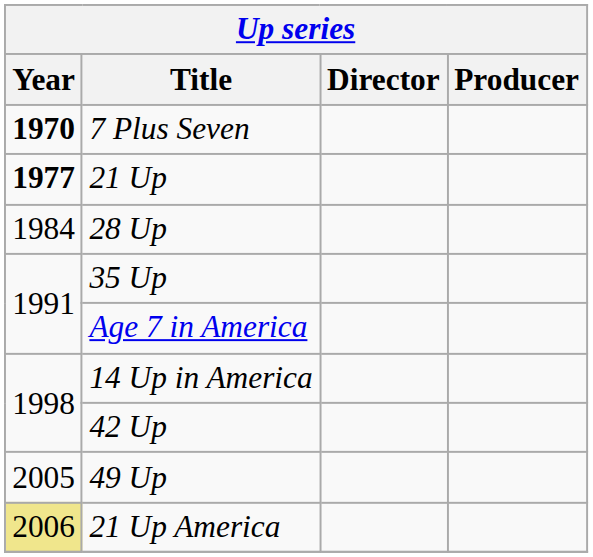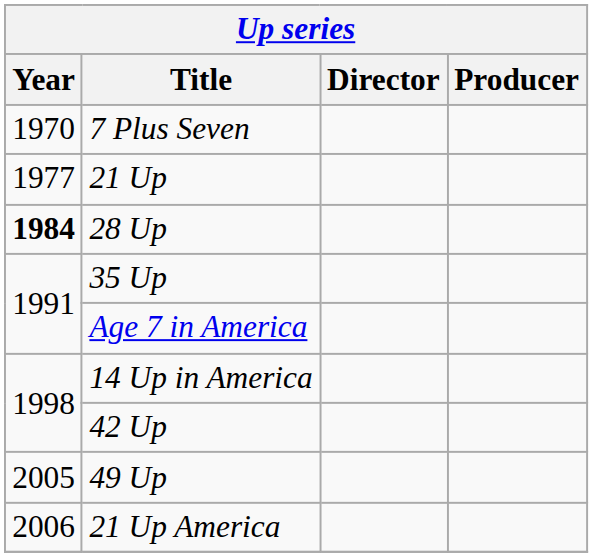(44, 128) bold -> (44, 128) normal
(44, 178) bold -> (44, 178) normal
(44, 228) normal -> (44, 228) bold
(44, 526) khaki background -> (44, 526) no background
